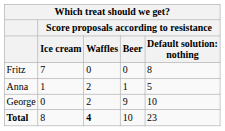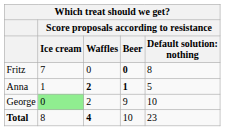(125, 70) normal -> (125, 70) bold
(89, 86) normal -> (89, 86) bold
(125, 86) normal -> (125, 86) bold
(43, 102) no background -> (43, 102) lightgreen background
